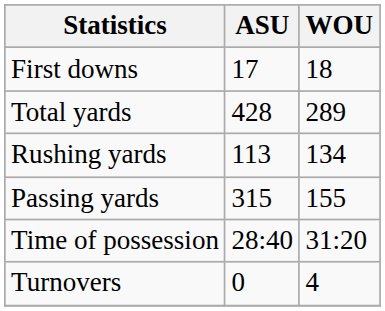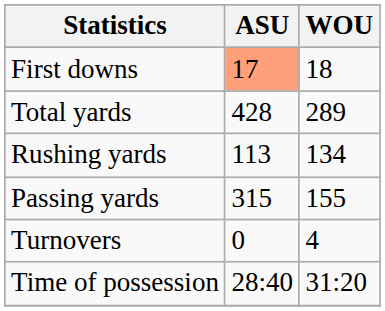(245, 68) no background -> (245, 68) lightsalmon background
rows swapped: (66, 283) <-> (115, 240)
